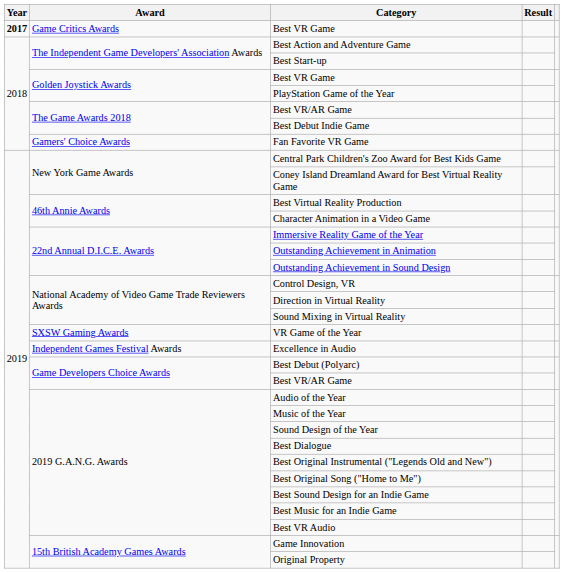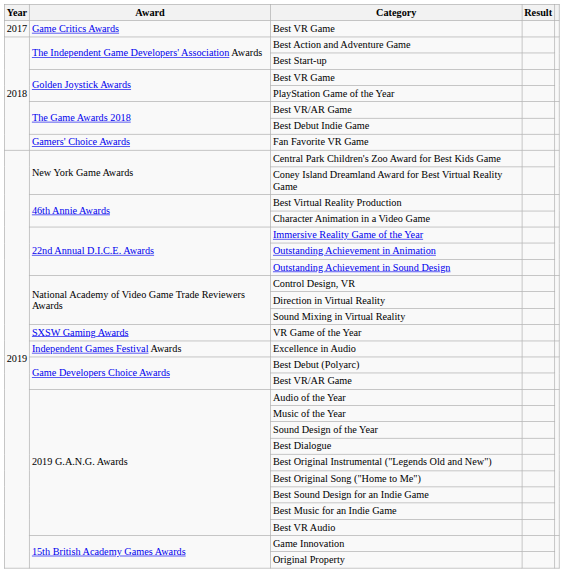(17, 28) bold -> (17, 28) normal
